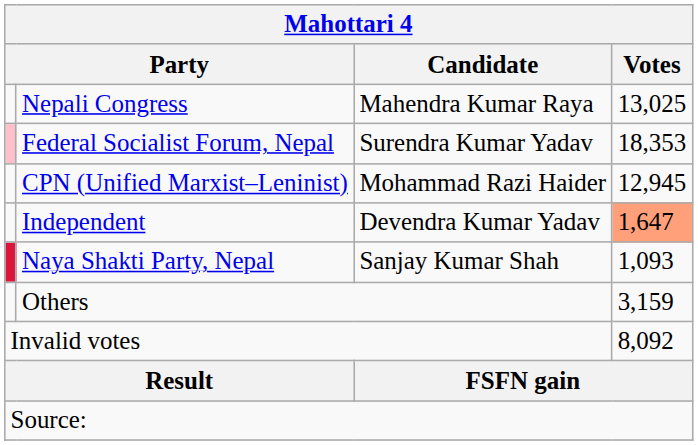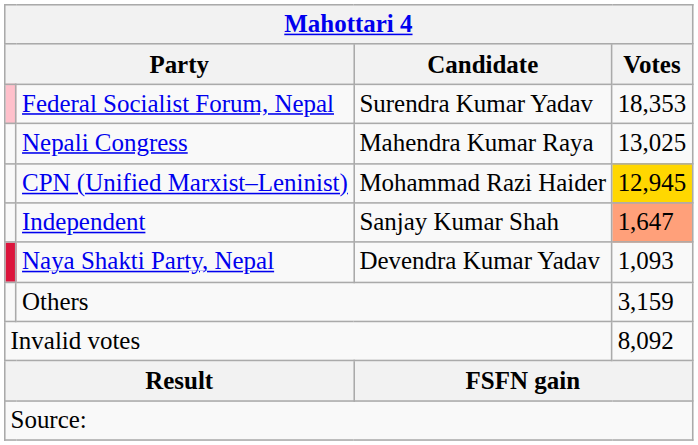rows swapped: (178, 143) <-> (105, 103)
(652, 182) no background -> (652, 182) gold background
(480, 222) Devendra Kumar Yadav -> (459, 222) Sanjay Kumar Shah
(459, 261) Sanjay Kumar Shah -> (480, 261) Devendra Kumar Yadav
